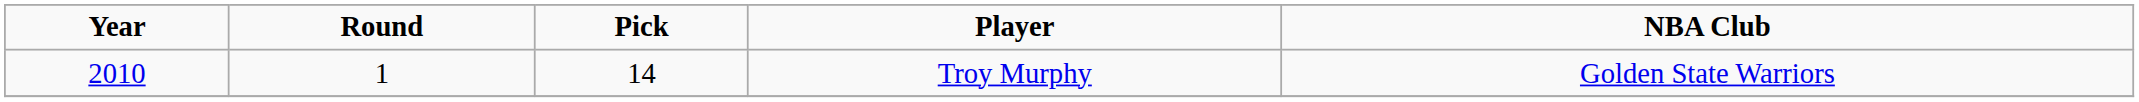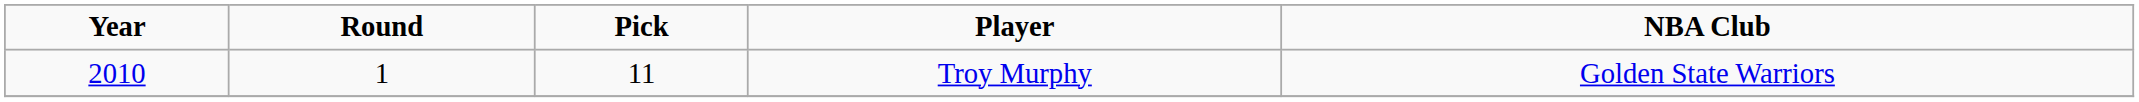(642, 72) 14 -> (642, 72) 11
